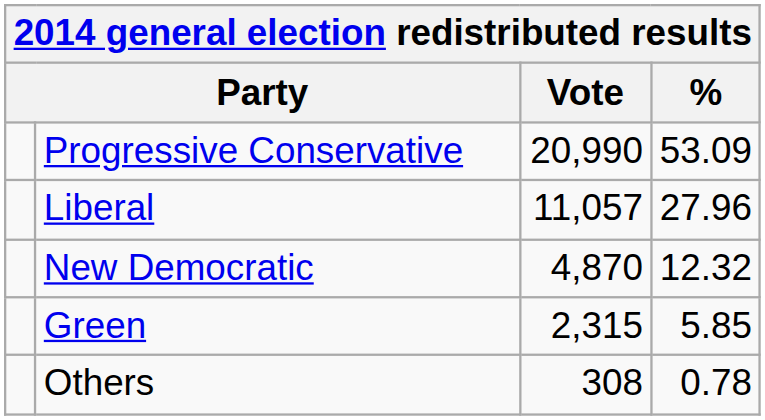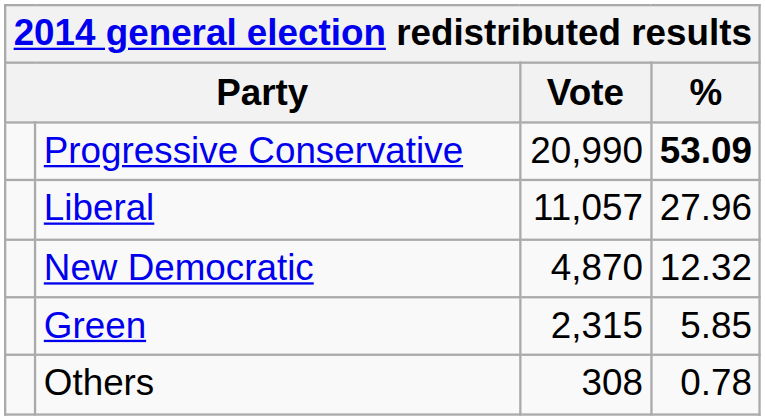(706, 150) normal -> (706, 150) bold
